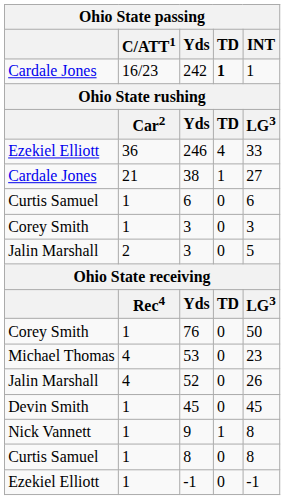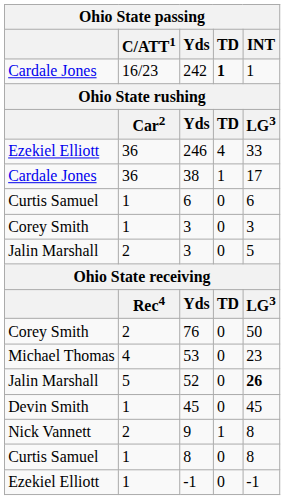(130, 176) 21 -> (130, 176) 36
(254, 176) 27 -> (254, 176) 17
(126, 331) 1 -> (126, 331) 2
(126, 381) 4 -> (126, 381) 5
(254, 381) normal -> (254, 381) bold
(126, 431) 1 -> (126, 431) 2
